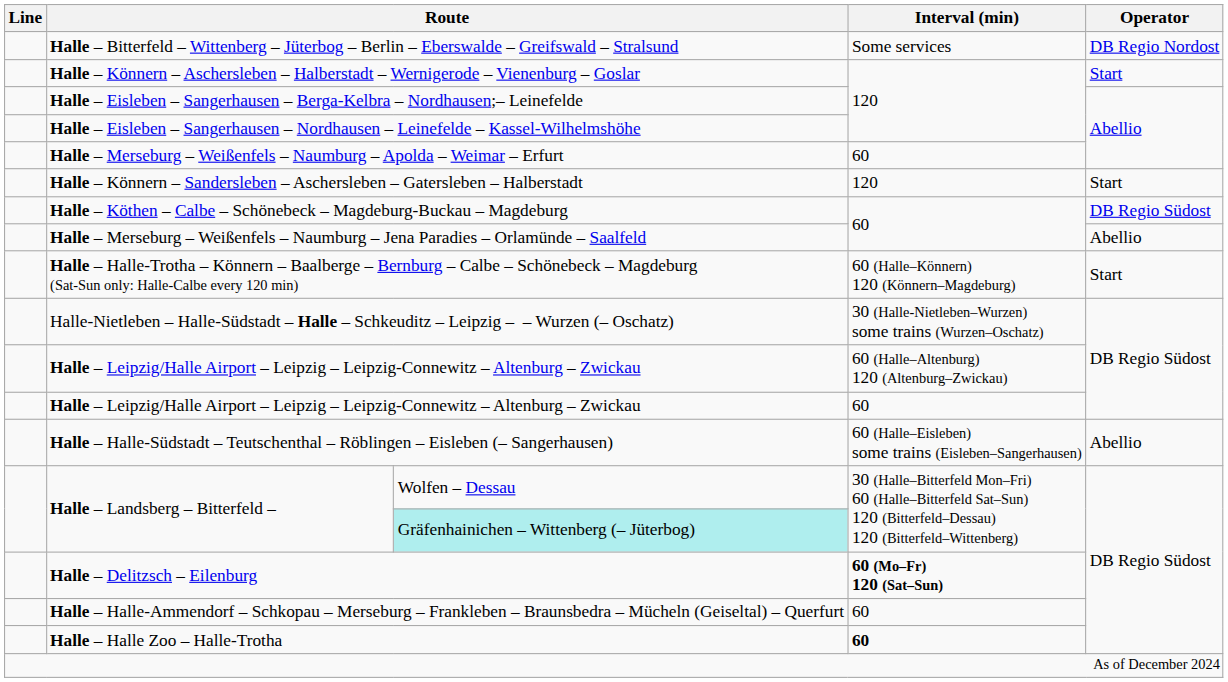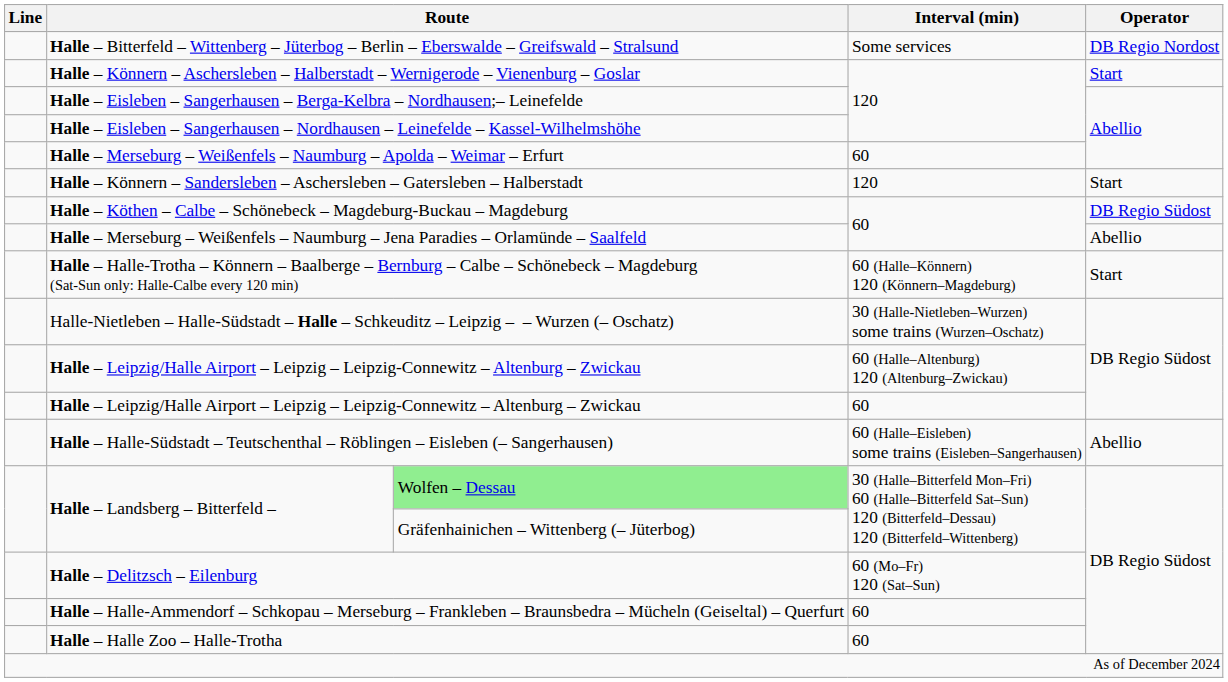(457, 487) no background -> (457, 487) lightgreen background
(546, 530) paleturquoise background -> (546, 530) no background
(897, 575) bold -> (896, 575) normal
(861, 639) bold -> (861, 639) normal
